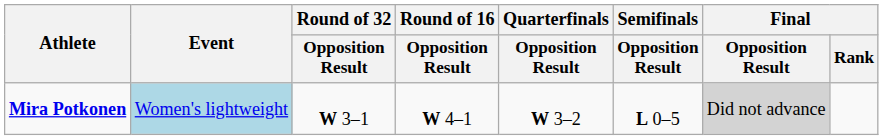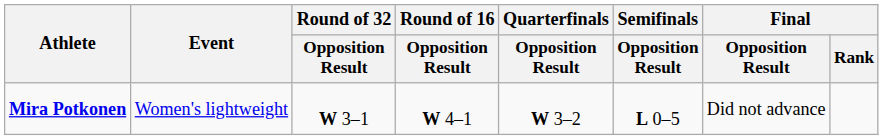(211, 108) lightblue background -> (211, 108) no background
(766, 108) lightgrey background -> (766, 108) no background
